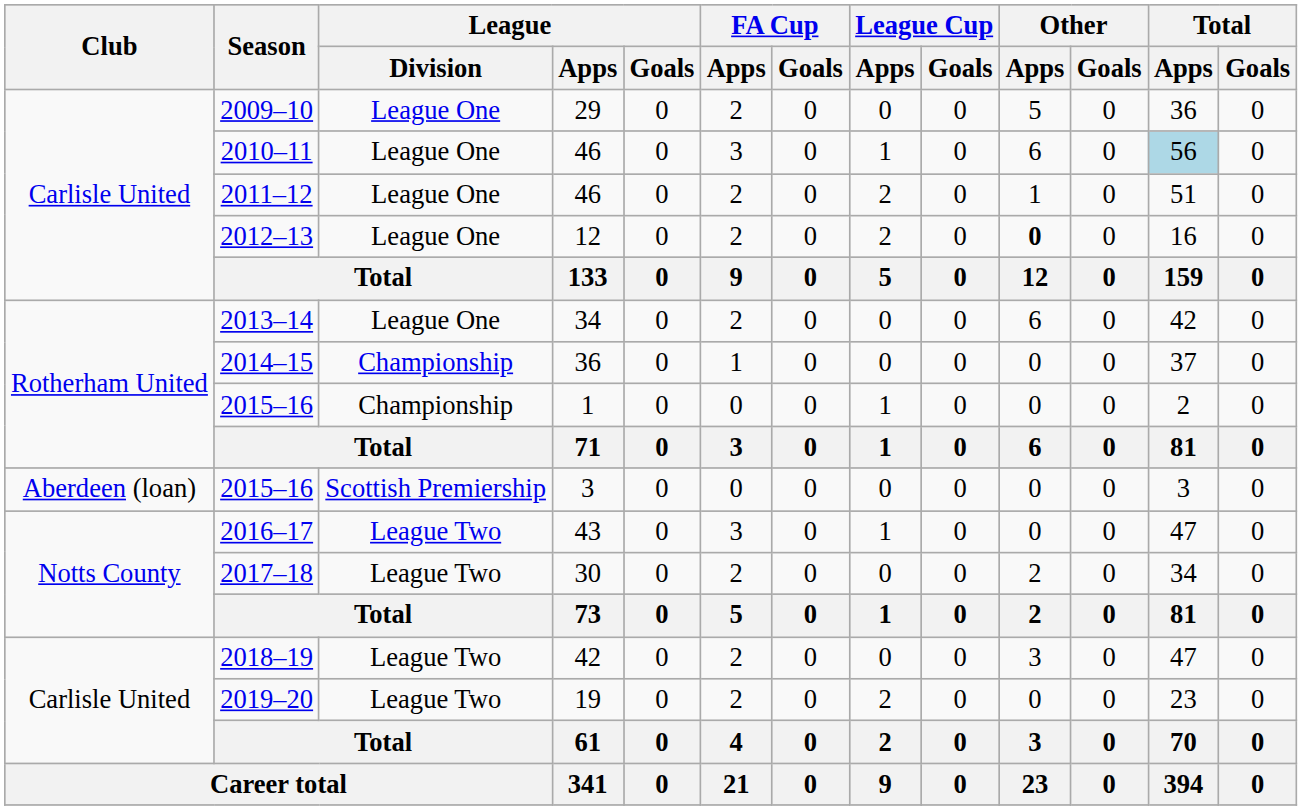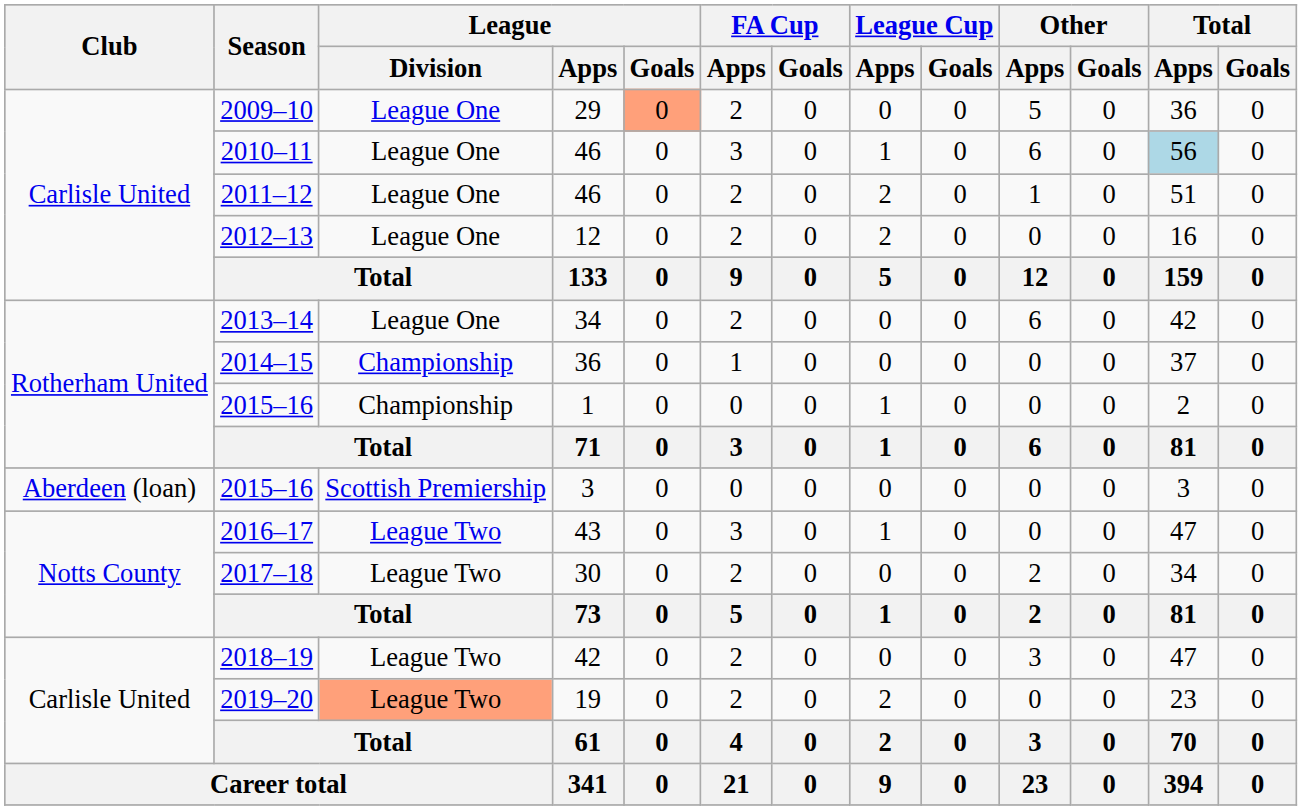(662, 109) no background -> (662, 109) lightsalmon background
(1035, 236) bold -> (1035, 236) normal
(436, 699) no background -> (436, 699) lightsalmon background
